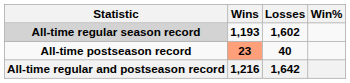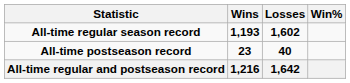(116, 32) lightgrey background -> (116, 32) no background
(245, 51) lightsalmon background -> (245, 51) no background
